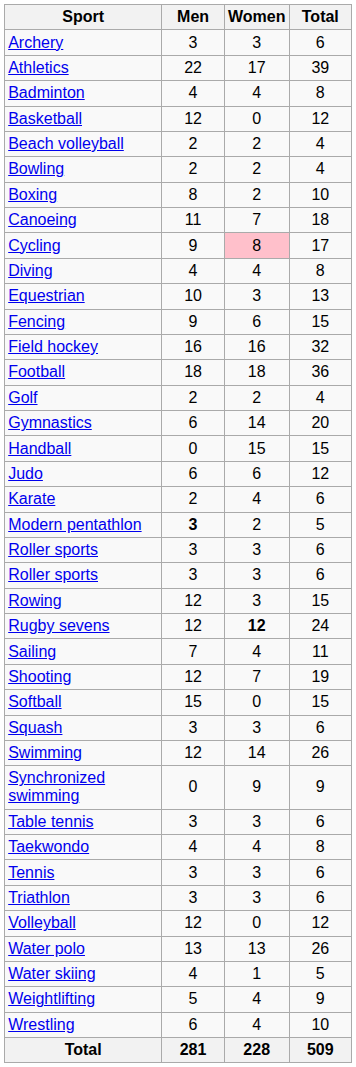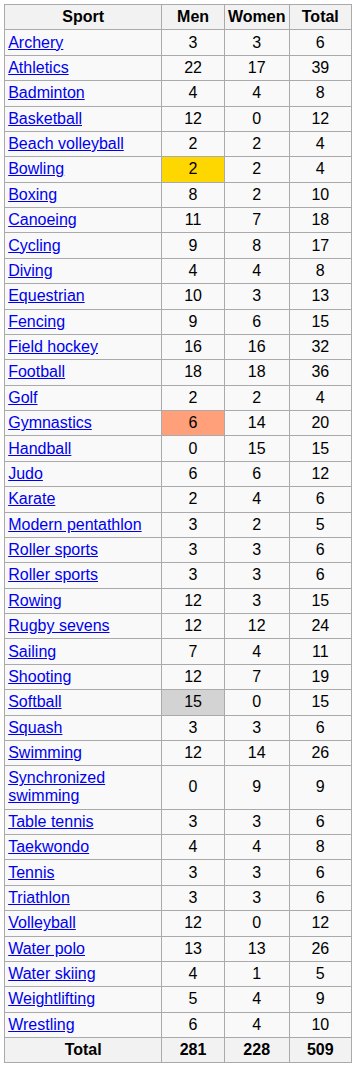(193, 169) no background -> (193, 169) gold background
(257, 245) pink background -> (257, 245) no background
(193, 423) no background -> (193, 423) lightsalmon background
(193, 524) bold -> (193, 524) normal
(257, 626) bold -> (257, 626) normal
(193, 702) no background -> (193, 702) lightgrey background
